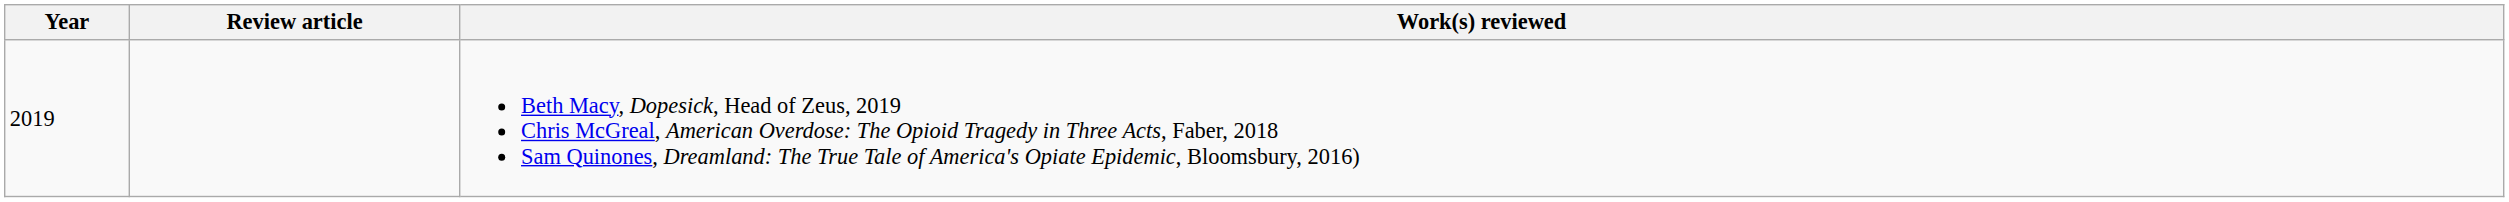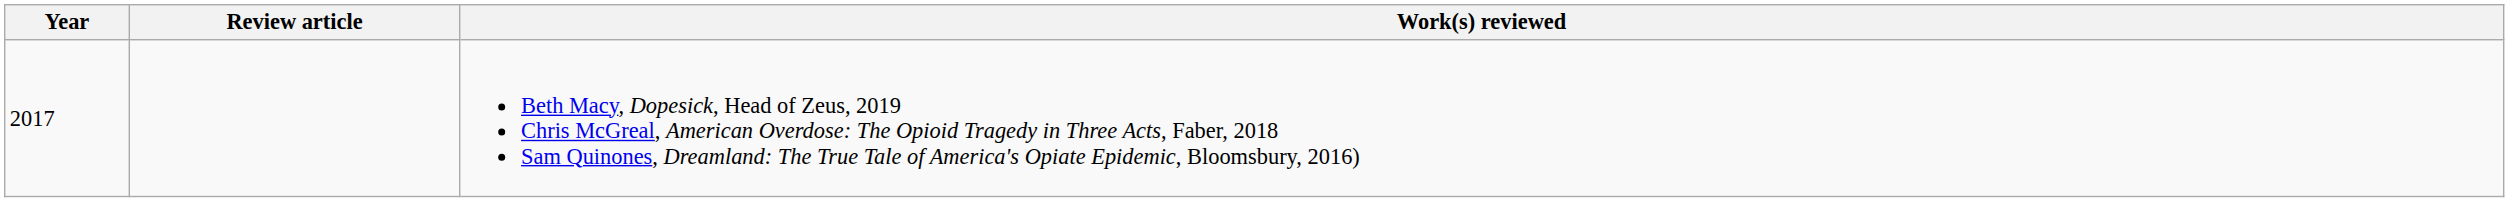(32, 117) 2019 -> (32, 117) 2017
